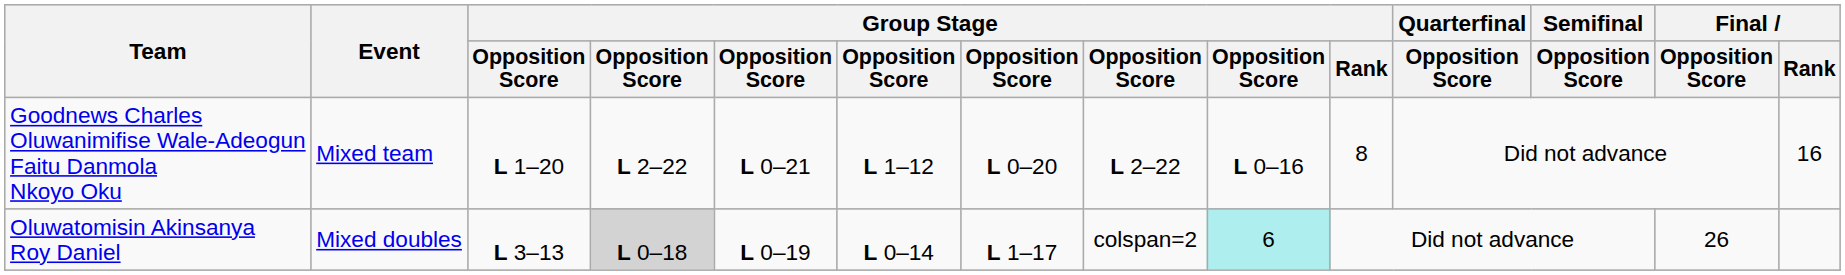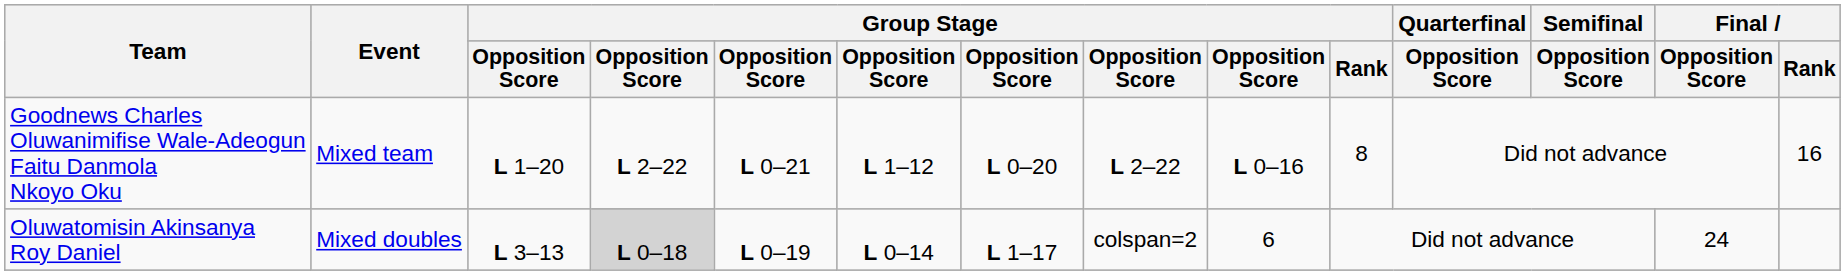(1269, 240) paleturquoise background -> (1269, 240) no background
(1716, 240) 26 -> (1716, 240) 24
